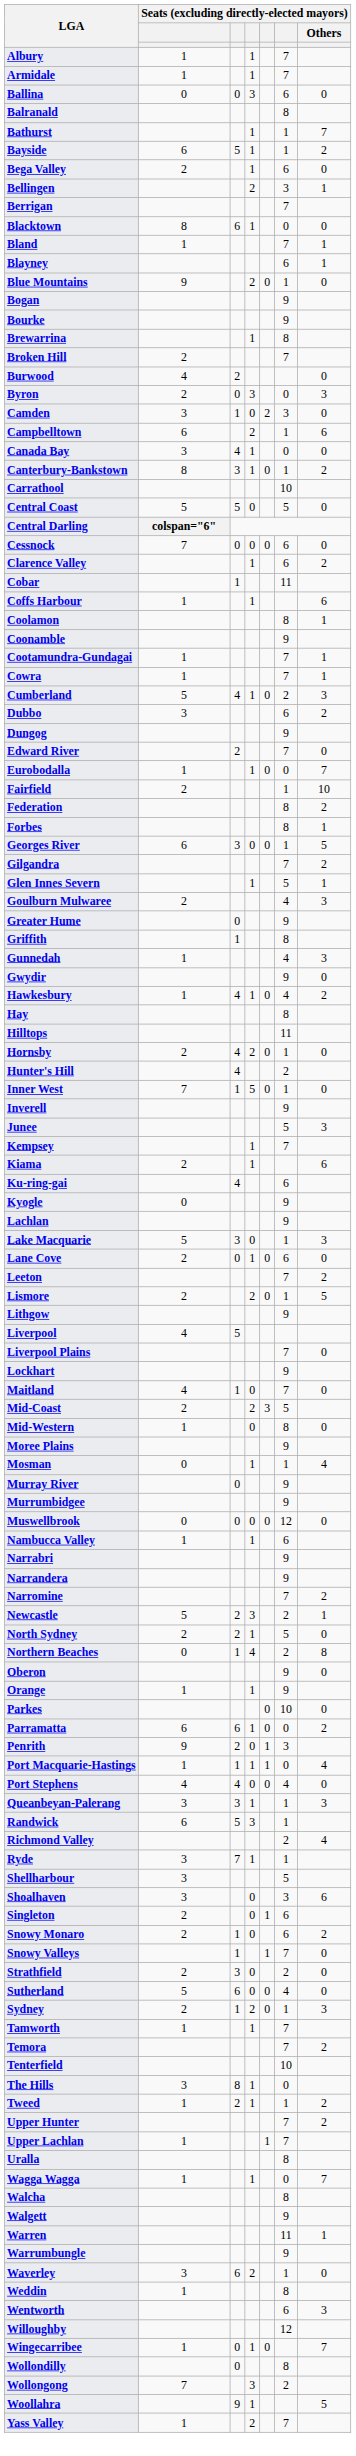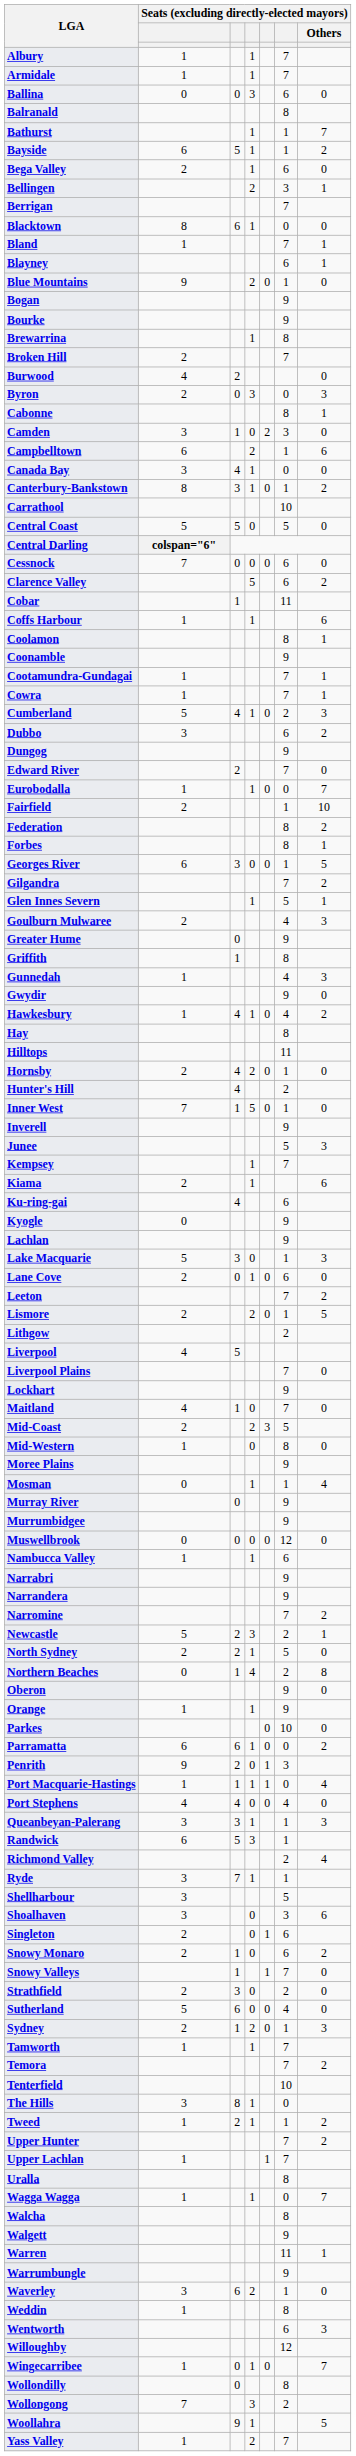+ row: (30, 413)
(252, 563) 1 -> (252, 582) 5
(286, 1314) 9 -> (286, 1333) 2
